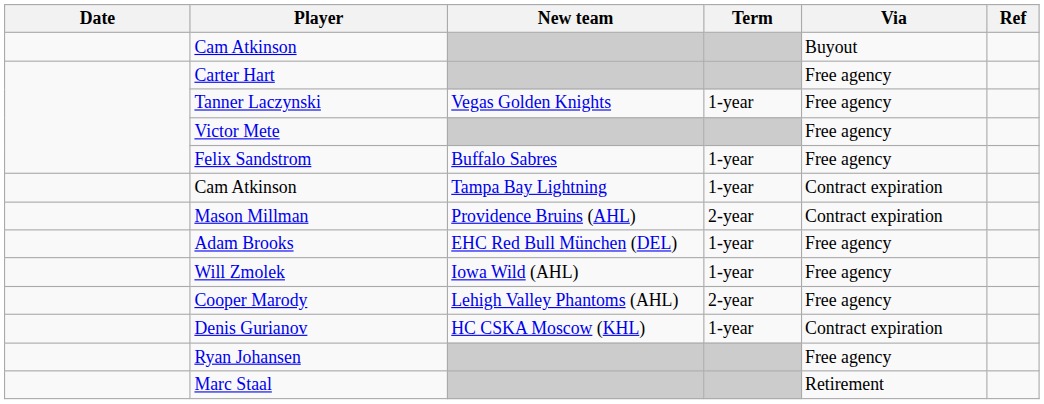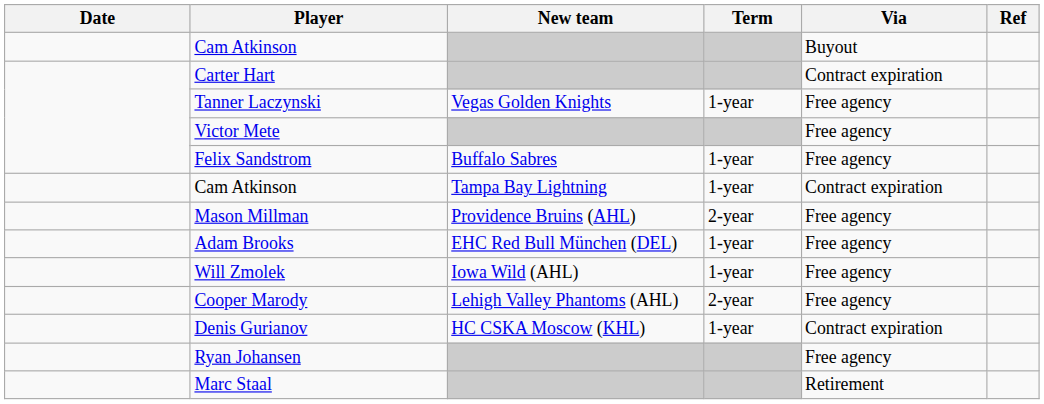(848, 74) Free agency -> (874, 74) Contract expiration
(874, 215) Contract expiration -> (848, 215) Free agency
